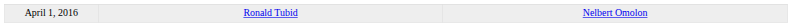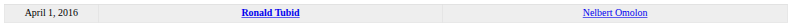(271, 13) normal -> (271, 13) bold
